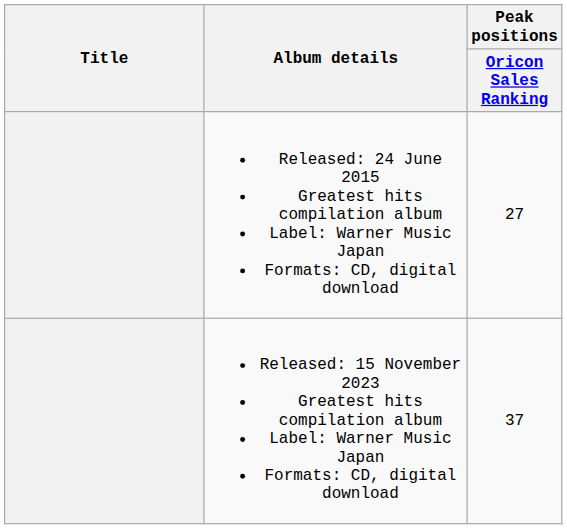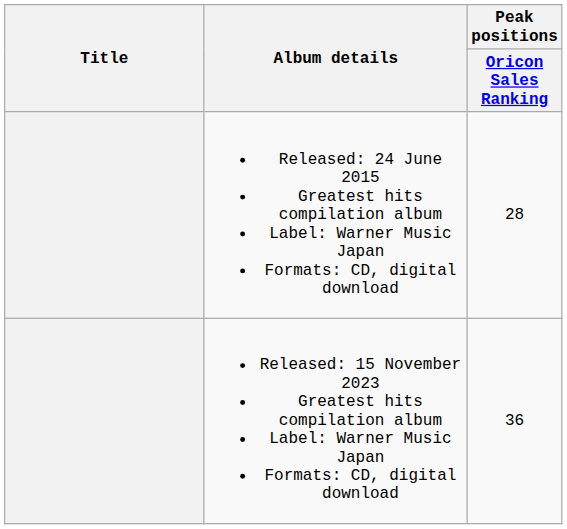(515, 215) 27 -> (515, 215) 28
(515, 421) 37 -> (515, 421) 36
